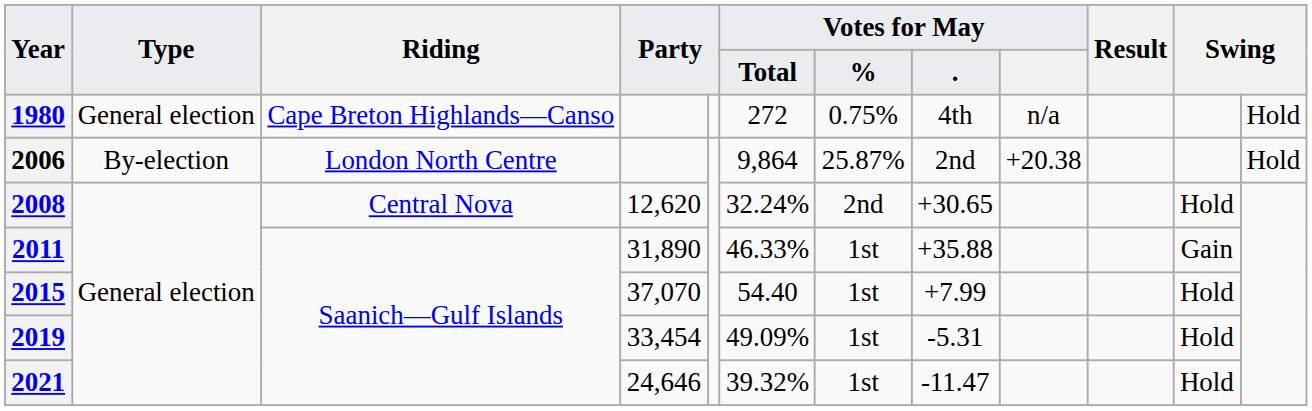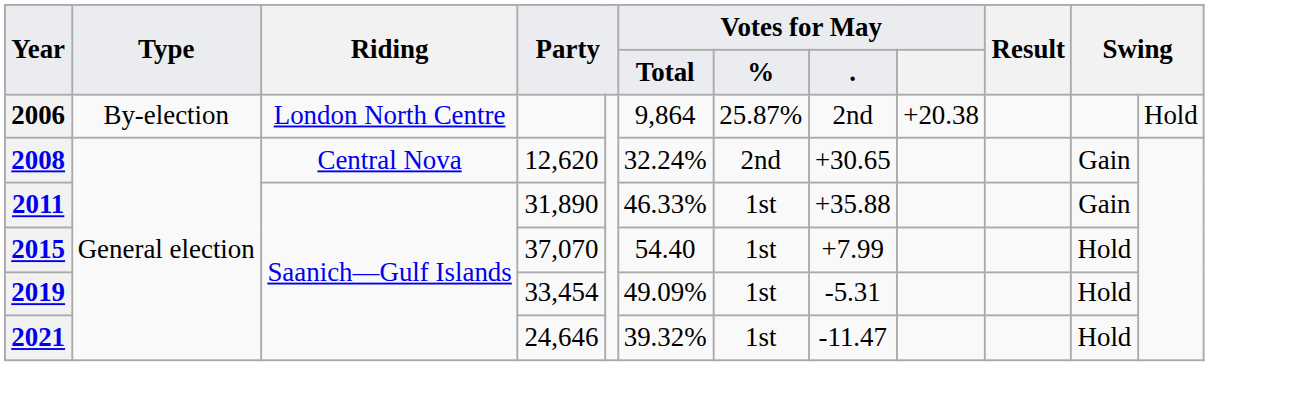- row: (38, 115)
(1207, 204) Hold -> (1104, 160) Gain
